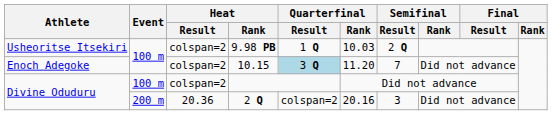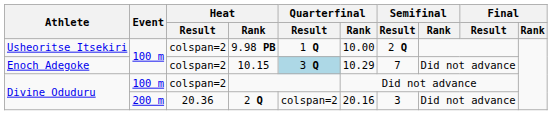(359, 47) 10.03 -> (359, 47) 10.00
(359, 65) 11.20 -> (359, 65) 10.29
